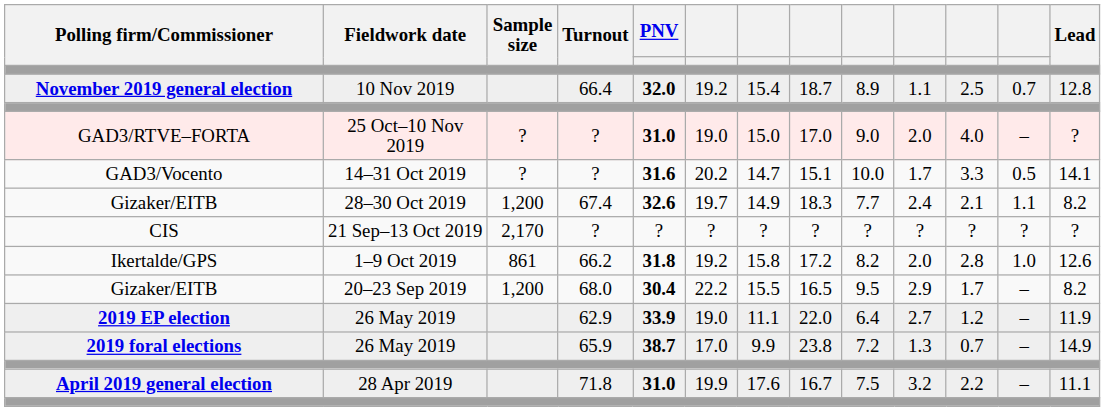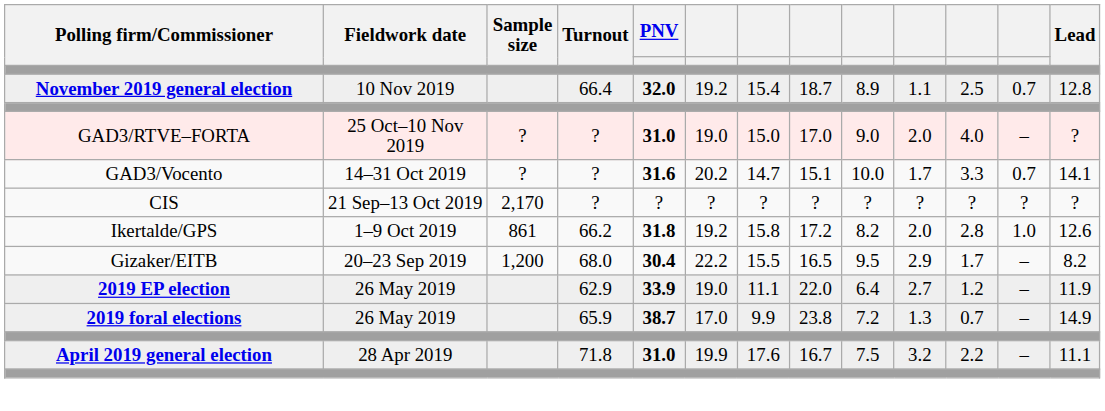(1024, 174) 0.5 -> (1024, 174) 0.7
- row: (164, 202)
